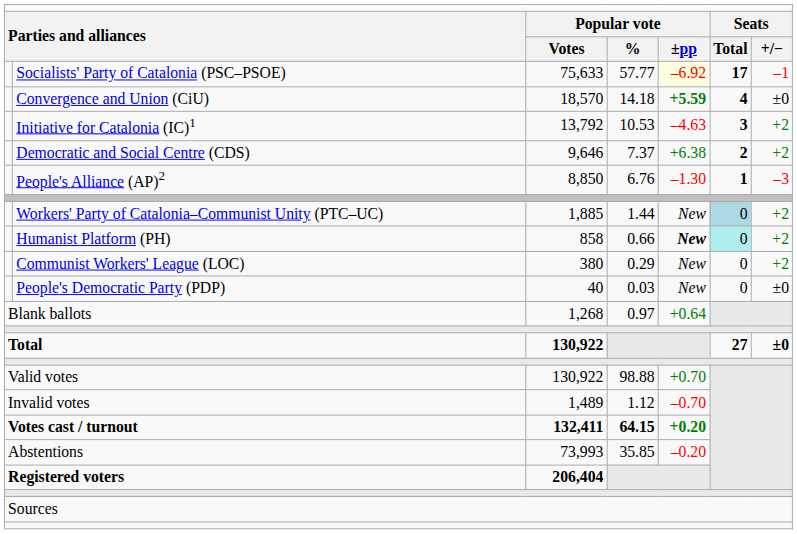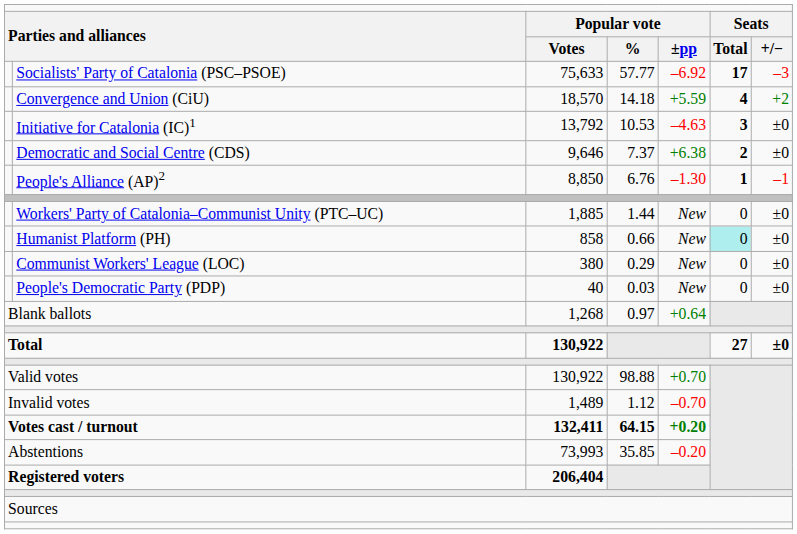(688, 73) lightyellow background -> (688, 73) no background
(781, 73) –1 -> (781, 73) –3
(688, 98) bold -> (688, 98) normal
(781, 98) ±0 -> (781, 98) +2
(781, 125) +2 -> (781, 125) ±0
(781, 152) +2 -> (781, 152) ±0
(781, 179) –3 -> (781, 179) –1
(744, 213) lightblue background -> (744, 213) no background
(781, 213) +2 -> (781, 213) ±0
(692, 238) bold -> (692, 238) normal
(781, 238) +2 -> (781, 238) ±0
(781, 263) +2 -> (781, 263) ±0
